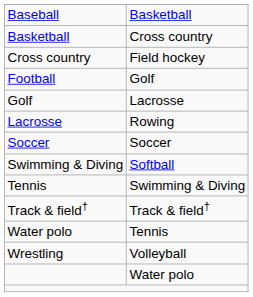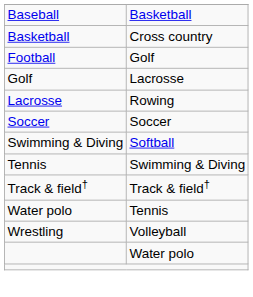- row: (167, 57)
